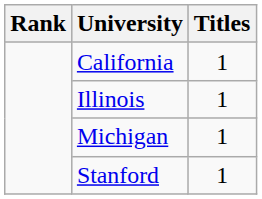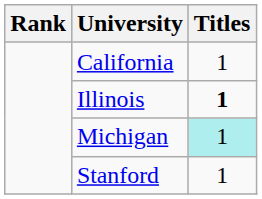(222, 99) normal -> (222, 99) bold
(222, 136) no background -> (222, 136) paleturquoise background
